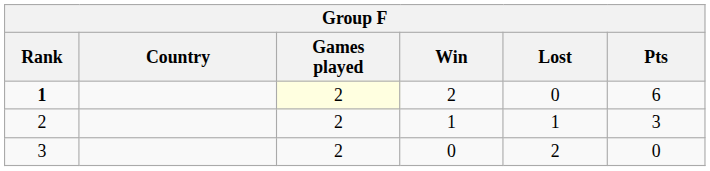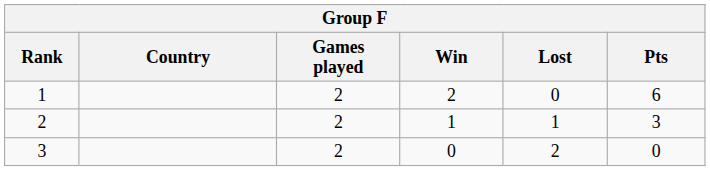(42, 94) bold -> (42, 94) normal
(338, 94) lightyellow background -> (338, 94) no background
